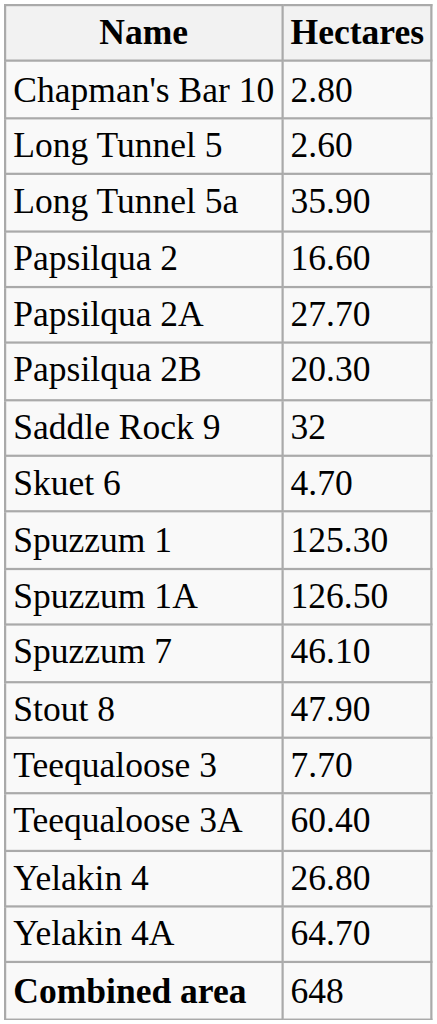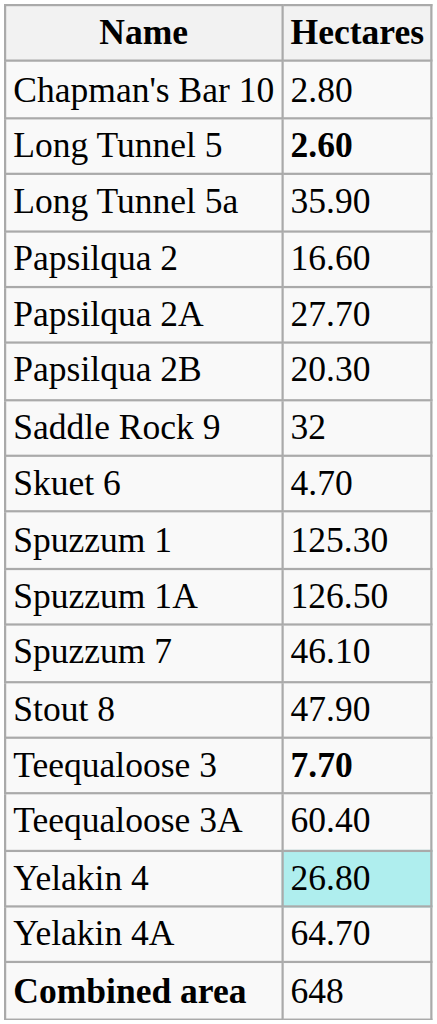(322, 145) normal -> (322, 145) bold
(322, 764) normal -> (322, 764) bold
(331, 877) no background -> (331, 877) paleturquoise background
